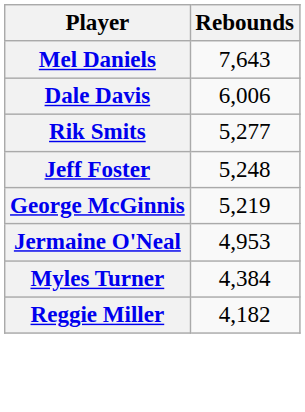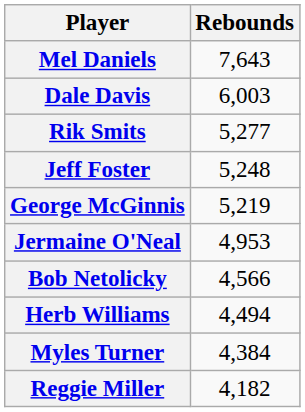(245, 95) 6,006 -> (245, 95) 6,003
+ row: (97, 278)
+ row: (97, 315)
